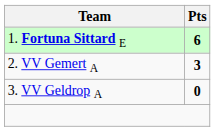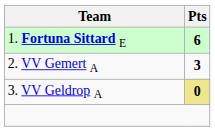(197, 91) no background -> (197, 91) khaki background
